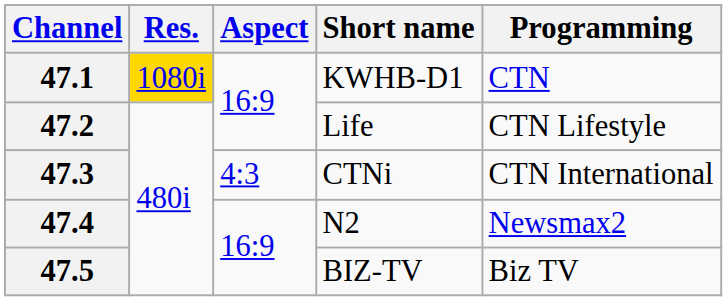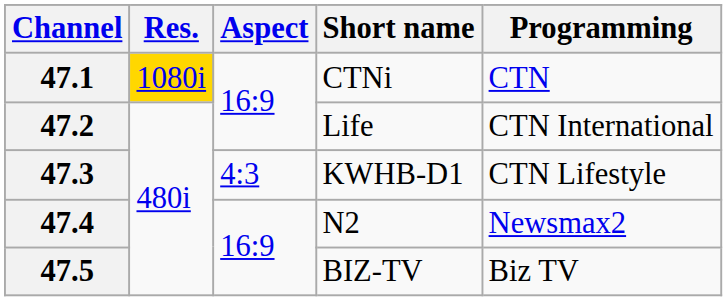(393, 77) KWHB-D1 -> (357, 77) CTNi
(577, 125) CTN Lifestyle -> (601, 125) CTN International
(357, 174) CTNi -> (393, 174) KWHB-D1
(601, 174) CTN International -> (577, 174) CTN Lifestyle
